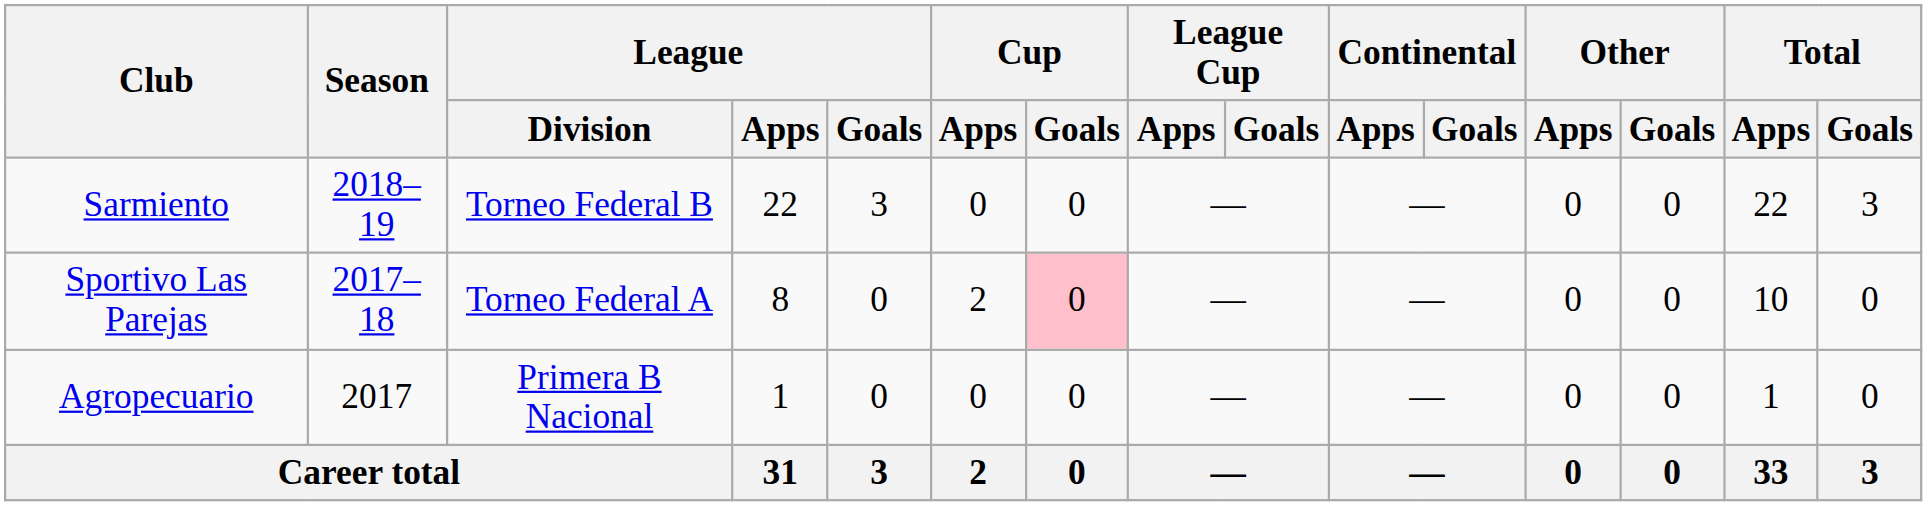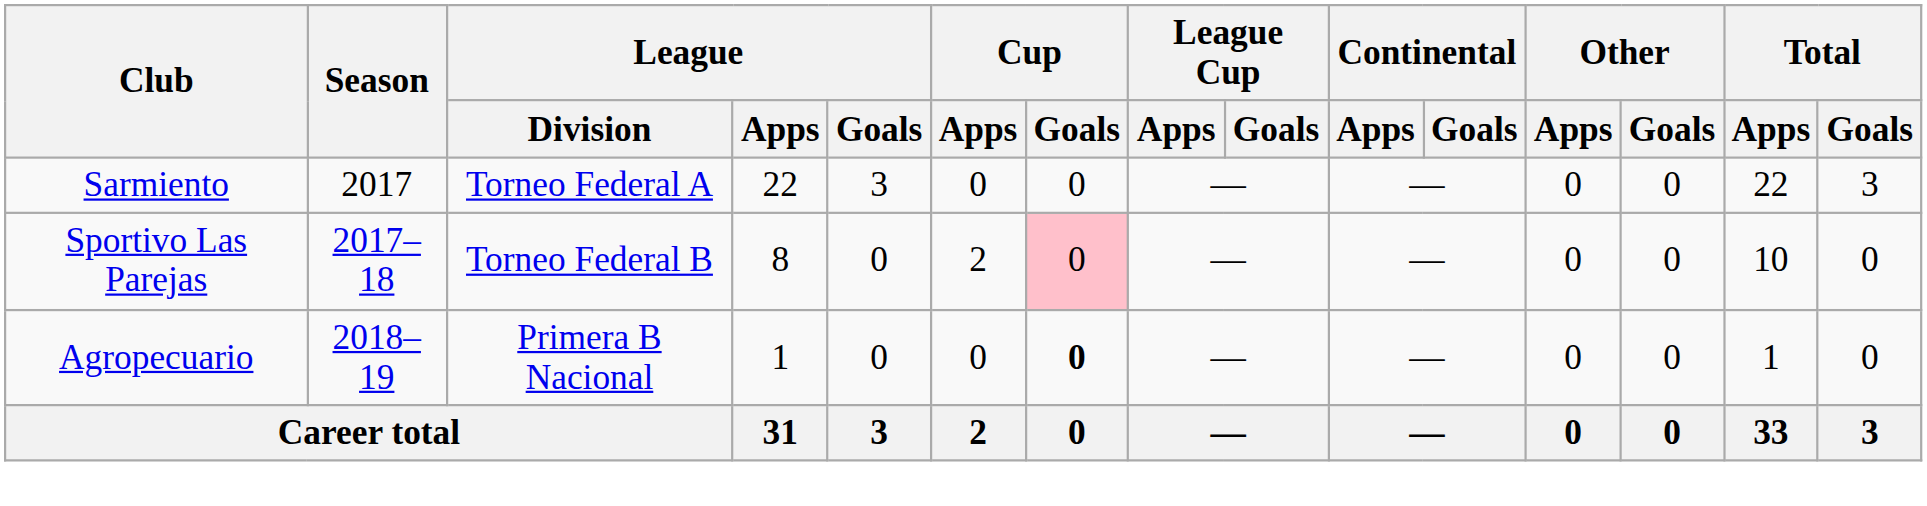(377, 204) 2018–19 -> (377, 184) 2017
(589, 204) Torneo Federal B -> (589, 184) Torneo Federal A
(589, 300) Torneo Federal A -> (589, 260) Torneo Federal B
(377, 396) 2017 -> (377, 356) 2018–19
(1077, 396) normal -> (1077, 356) bold
